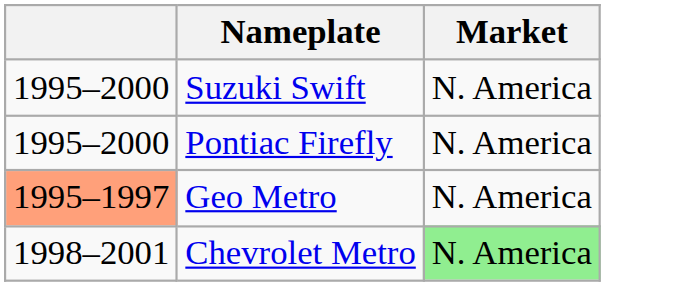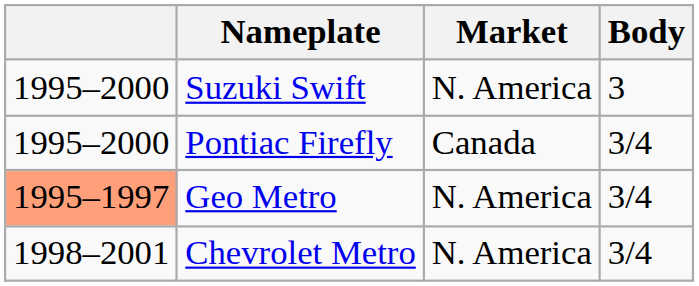+ column: (646, 32)
(512, 142) N. America -> (484, 142) Canada
(512, 252) lightgreen background -> (512, 252) no background
